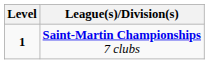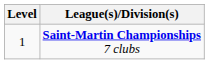(22, 41) bold -> (22, 41) normal
